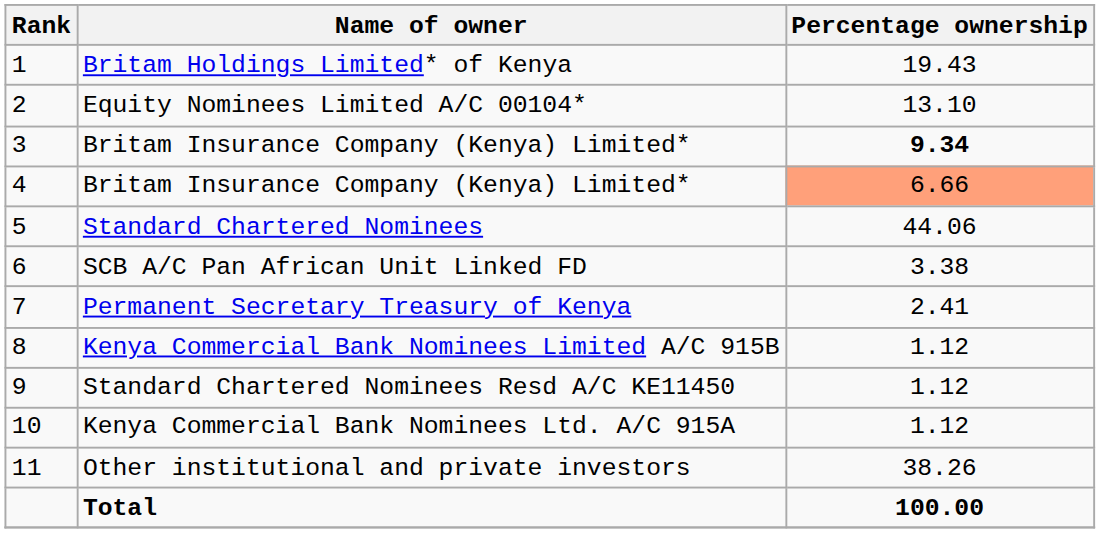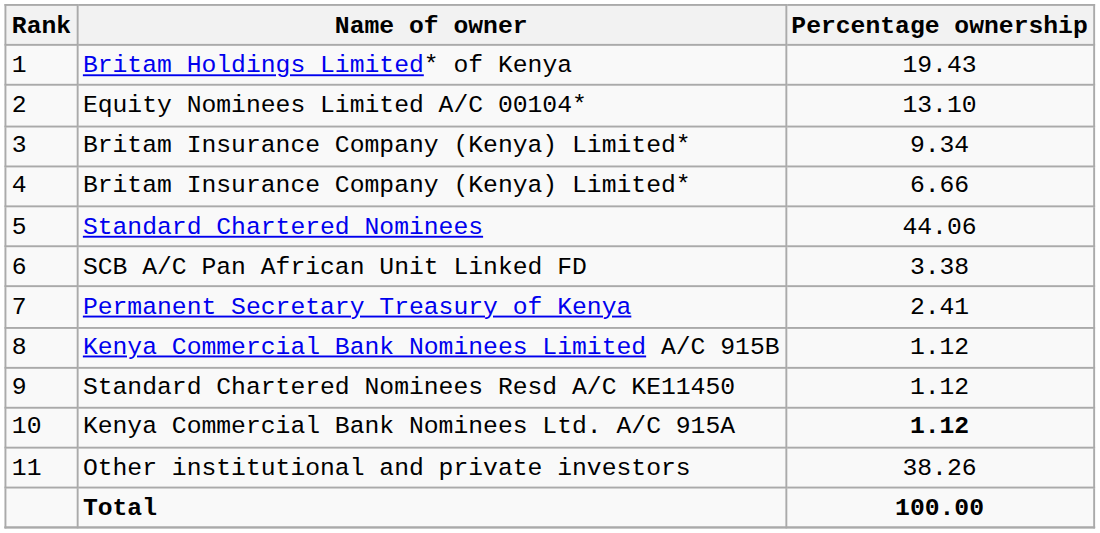(940, 146) bold -> (940, 146) normal
(940, 186) lightsalmon background -> (940, 186) no background
(940, 428) normal -> (940, 428) bold
